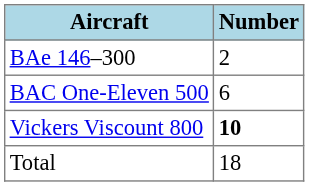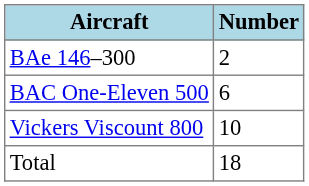(230, 127) bold -> (230, 127) normal
